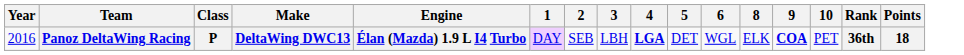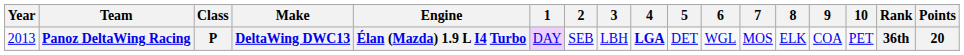+ column: (758, 15)
(22, 38) 2016 -> (22, 38) 2013
(792, 38) bold -> (828, 38) normal
(902, 38) 18 -> (937, 38) 20
